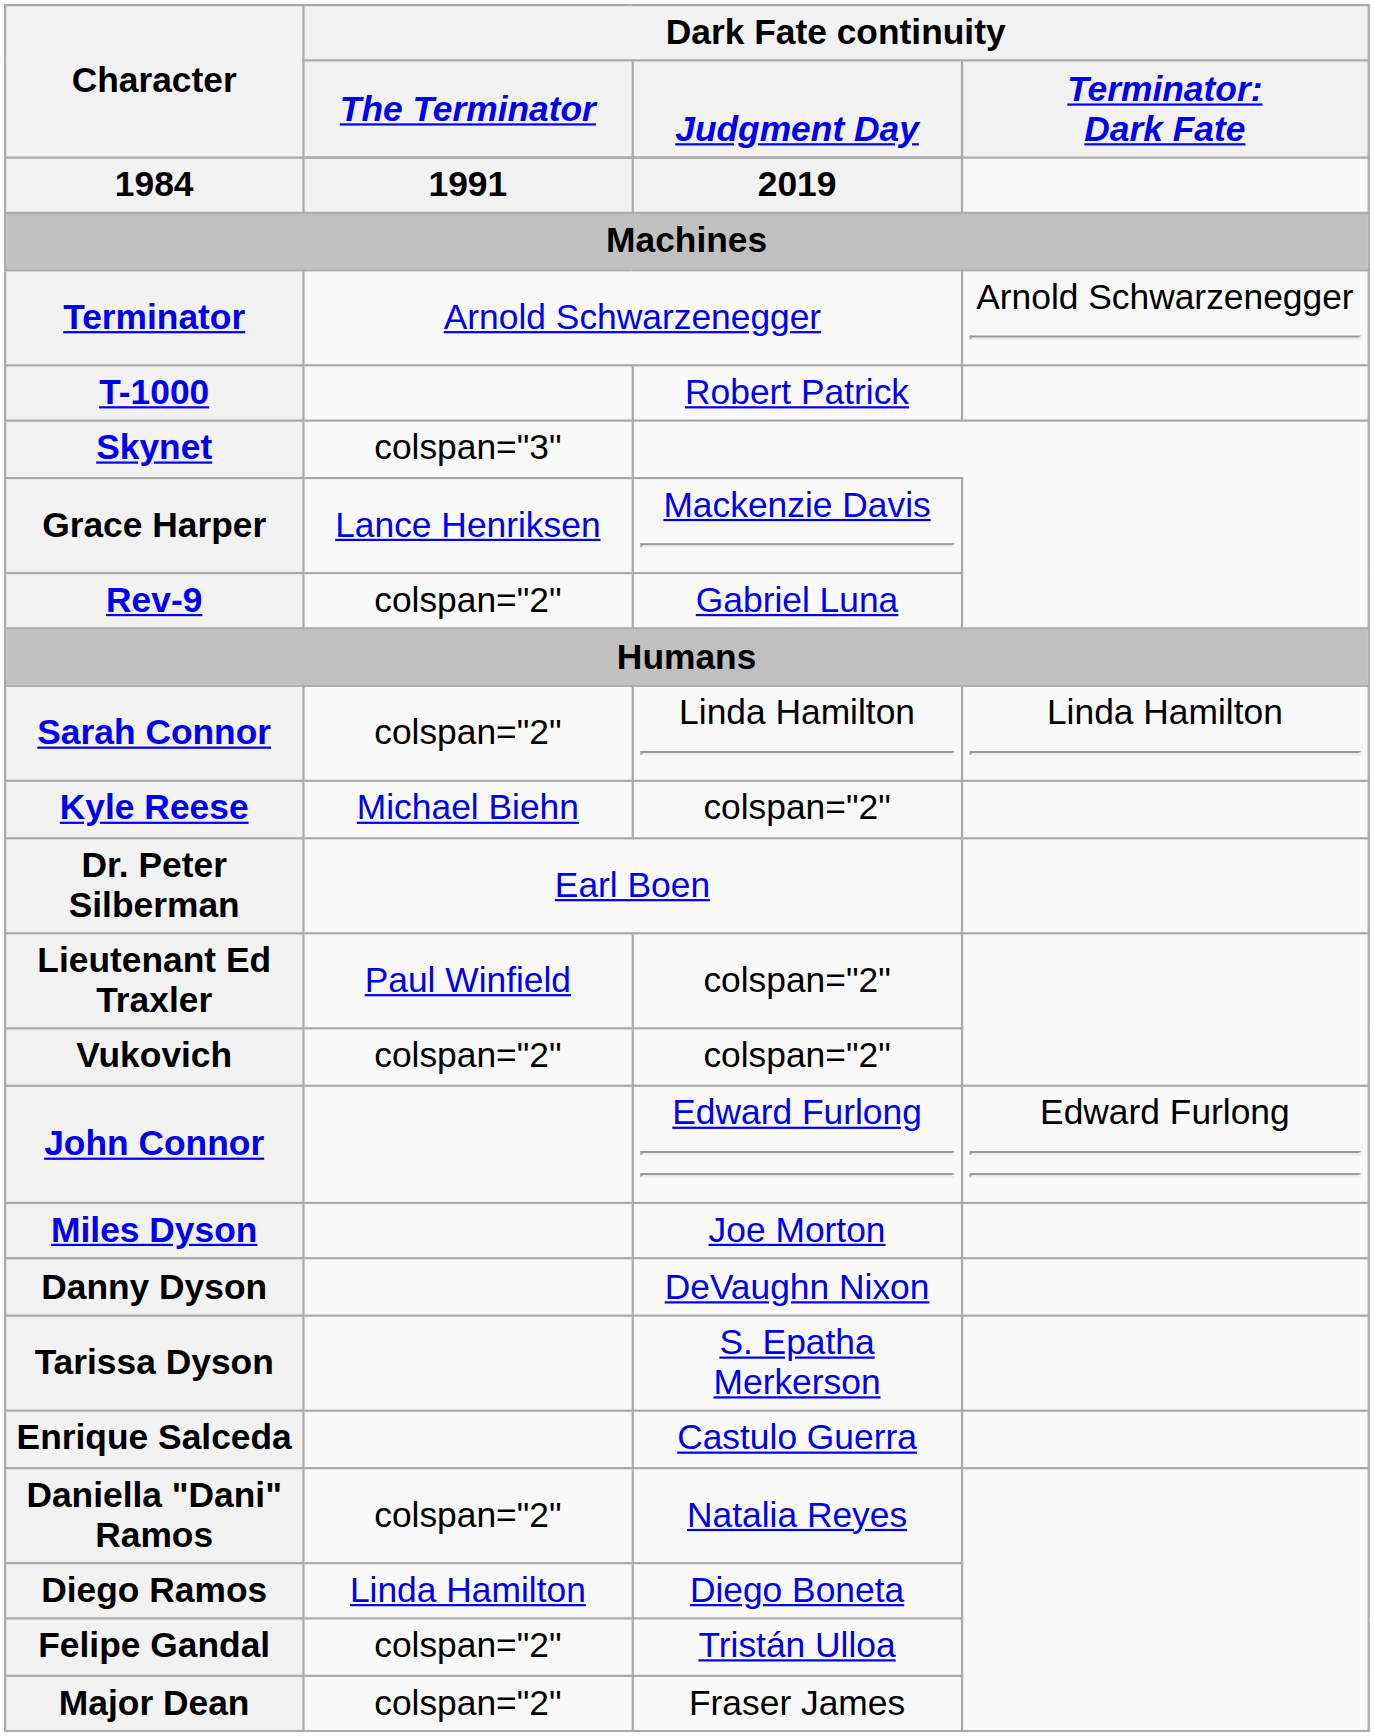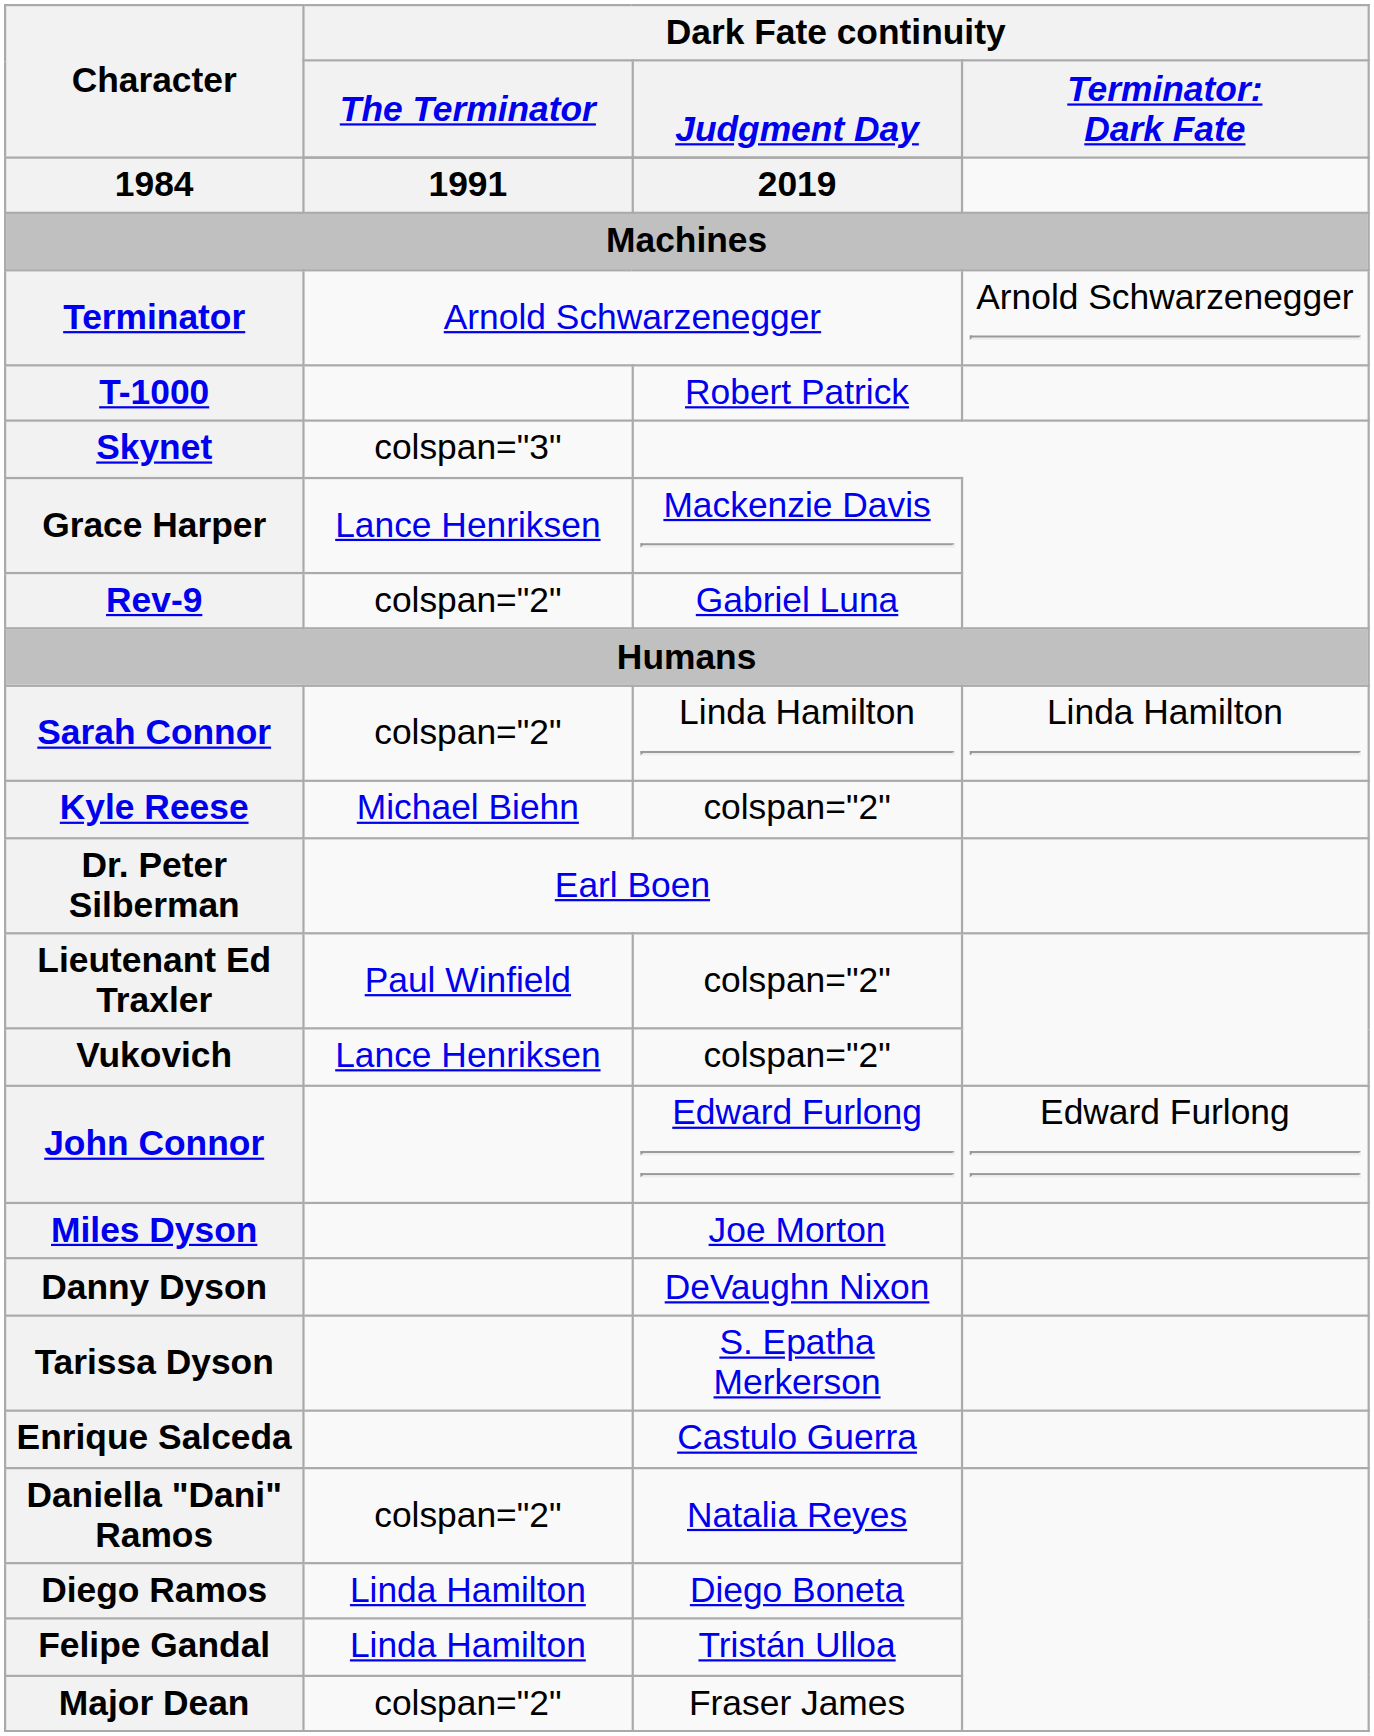(468, 1056) colspan="2" -> (468, 1056) Lance Henriksen
(468, 1646) colspan="2" -> (468, 1646) Linda Hamilton
